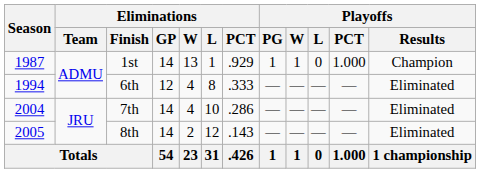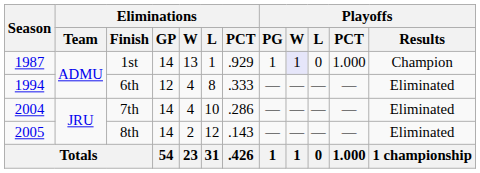(297, 62) no background -> (297, 62) lavender background
